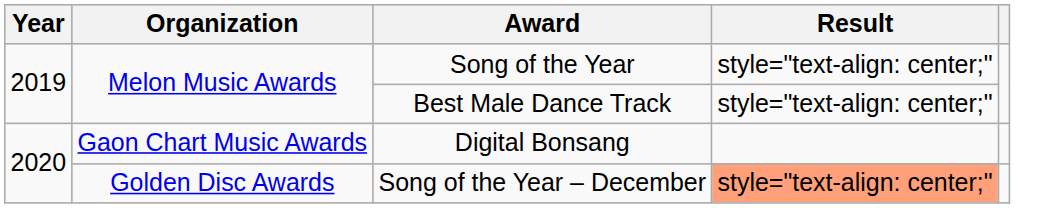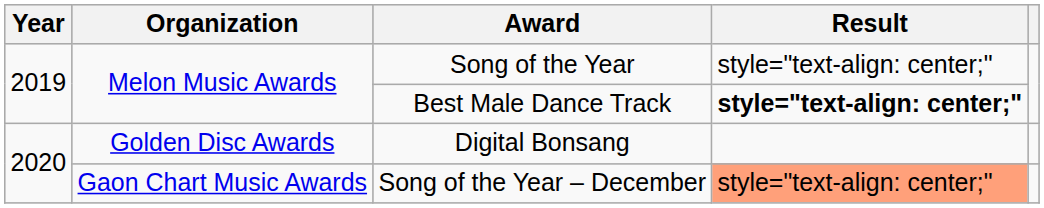(855, 103) normal -> (870, 103) bold
(222, 143) Gaon Chart Music Awards -> (222, 143) Golden Disc Awards
(222, 182) Golden Disc Awards -> (222, 182) Gaon Chart Music Awards
